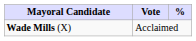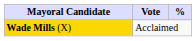(39, 28) no background -> (39, 28) gold background
